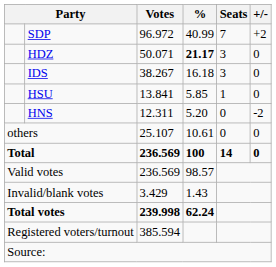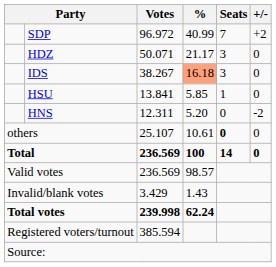(200, 53) bold -> (200, 53) normal
(200, 73) no background -> (200, 73) lightsalmon background
(223, 133) normal -> (223, 133) bold
